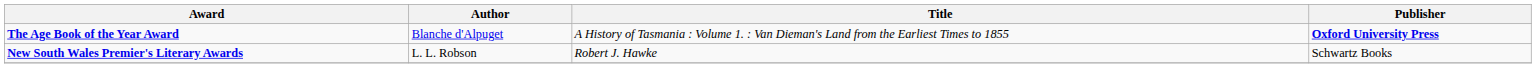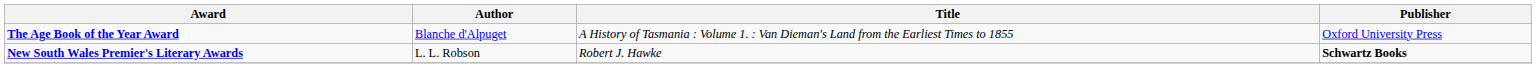(1375, 33) bold -> (1382, 33) normal
(1352, 53) normal -> (1365, 53) bold
